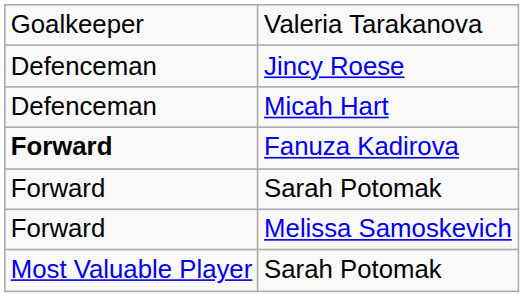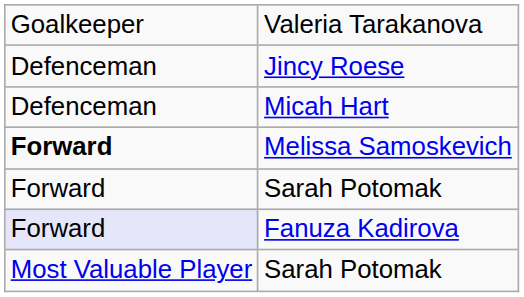(361, 147) Fanuza Kadirova -> (388, 147) Melissa Samoskevich
(58, 229) no background -> (58, 229) lavender background
(388, 229) Melissa Samoskevich -> (361, 229) Fanuza Kadirova
